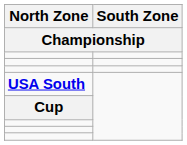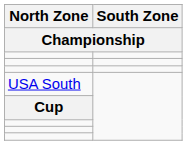(46, 84) bold -> (44, 84) normal
